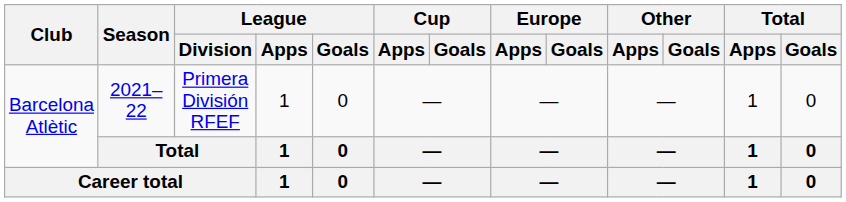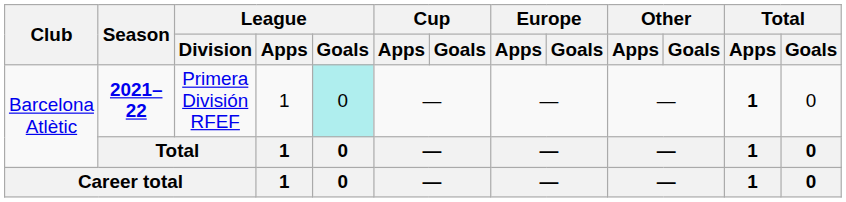(136, 100) normal -> (136, 100) bold
(343, 100) no background -> (343, 100) paleturquoise background
(753, 100) normal -> (753, 100) bold
